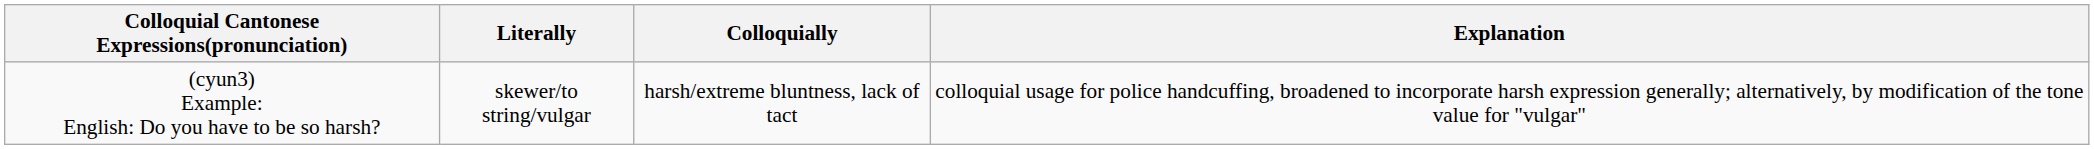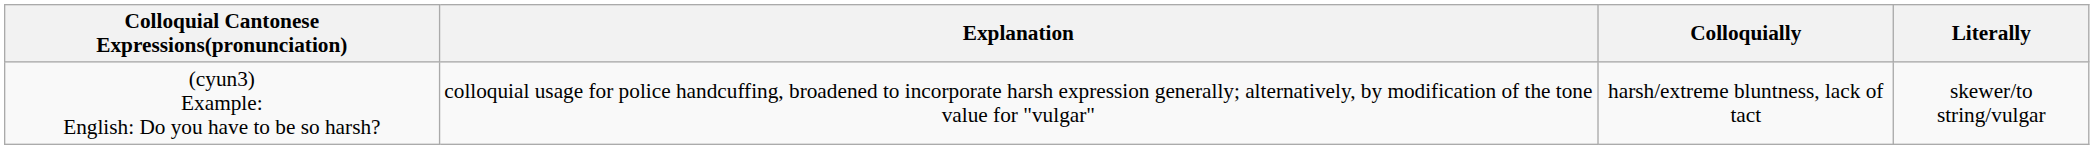columns swapped: (536, 33) <-> (1509, 33)
